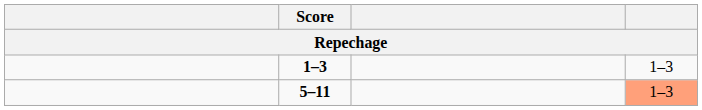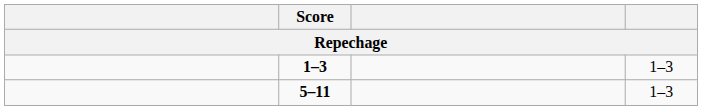(661, 92) lightsalmon background -> (661, 92) no background
